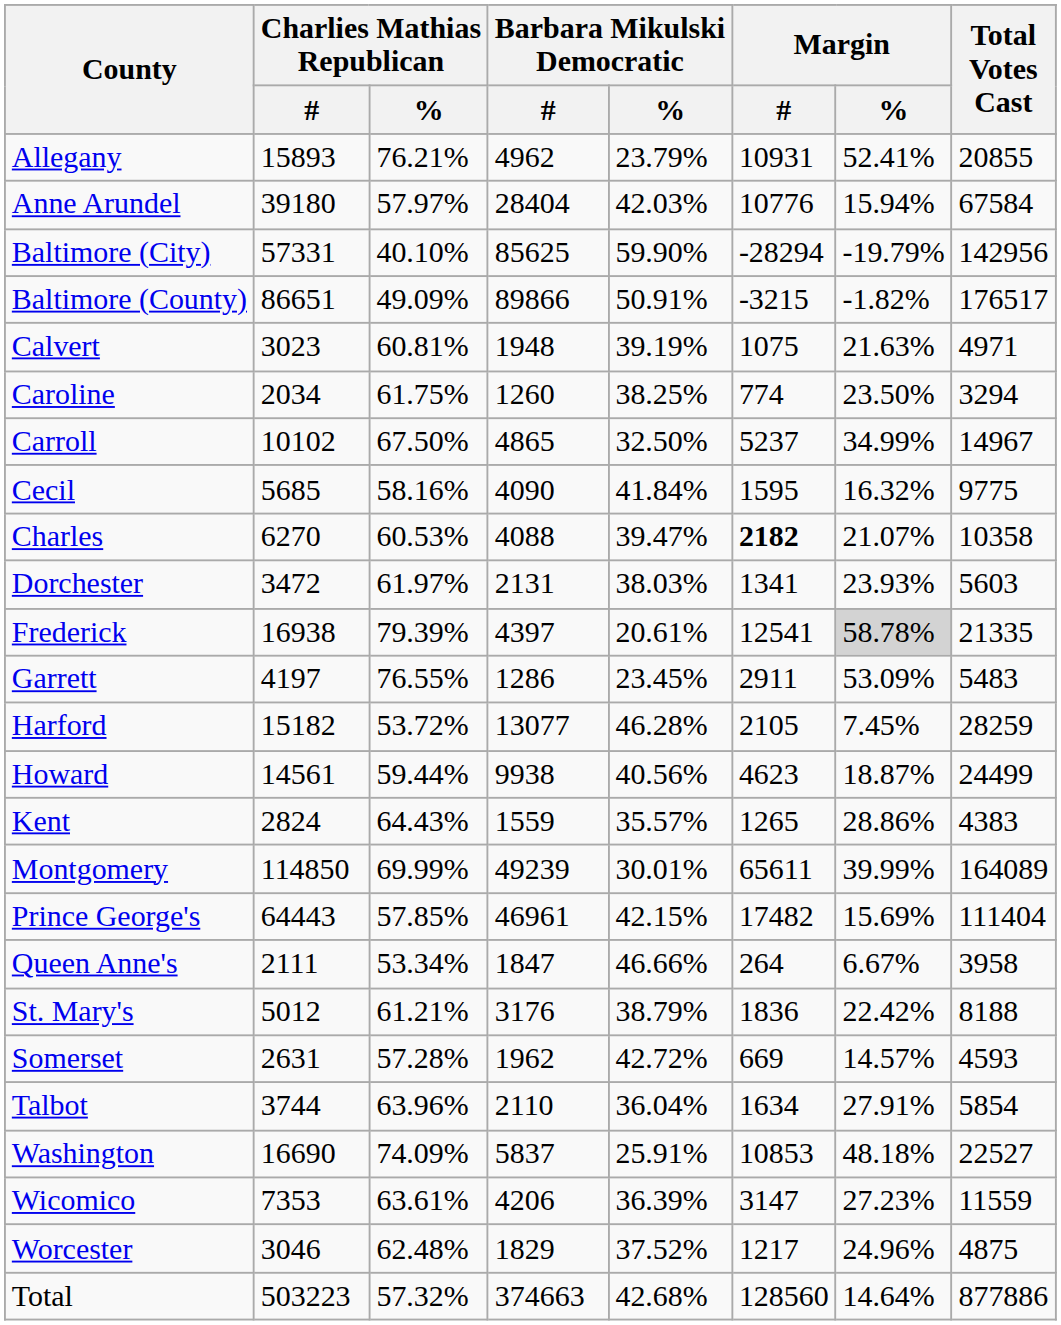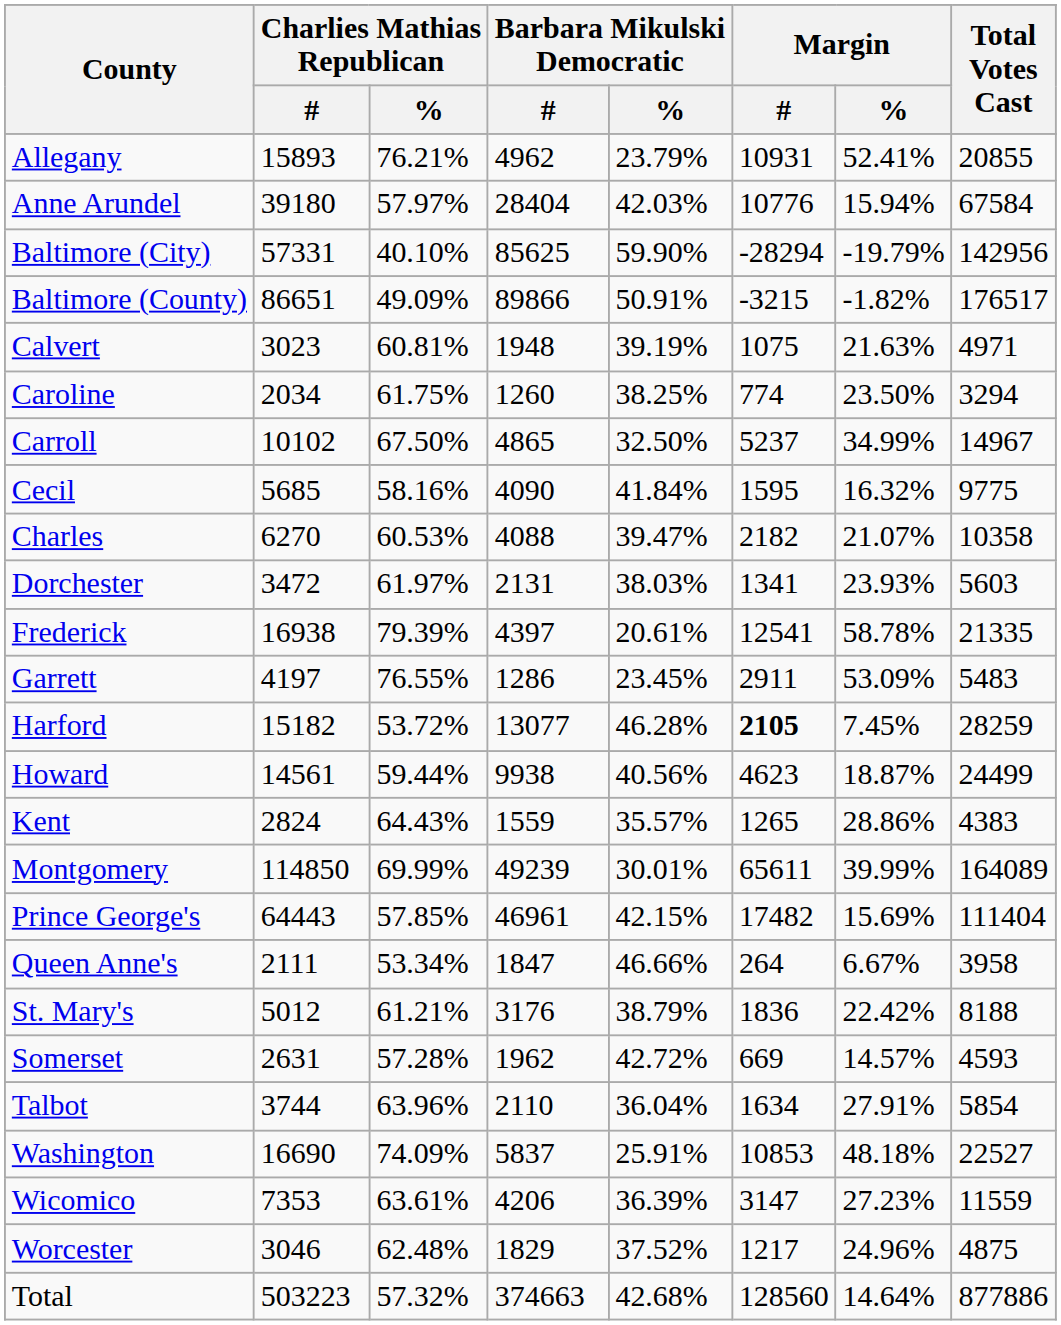(769, 536) bold -> (769, 536) normal
(889, 631) lightgrey background -> (889, 631) no background
(769, 726) normal -> (769, 726) bold
